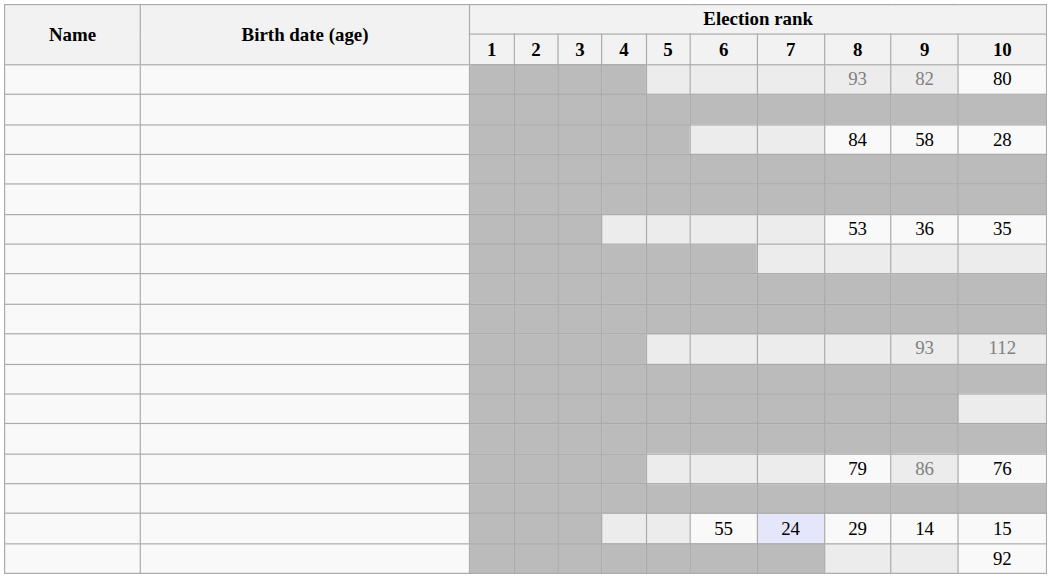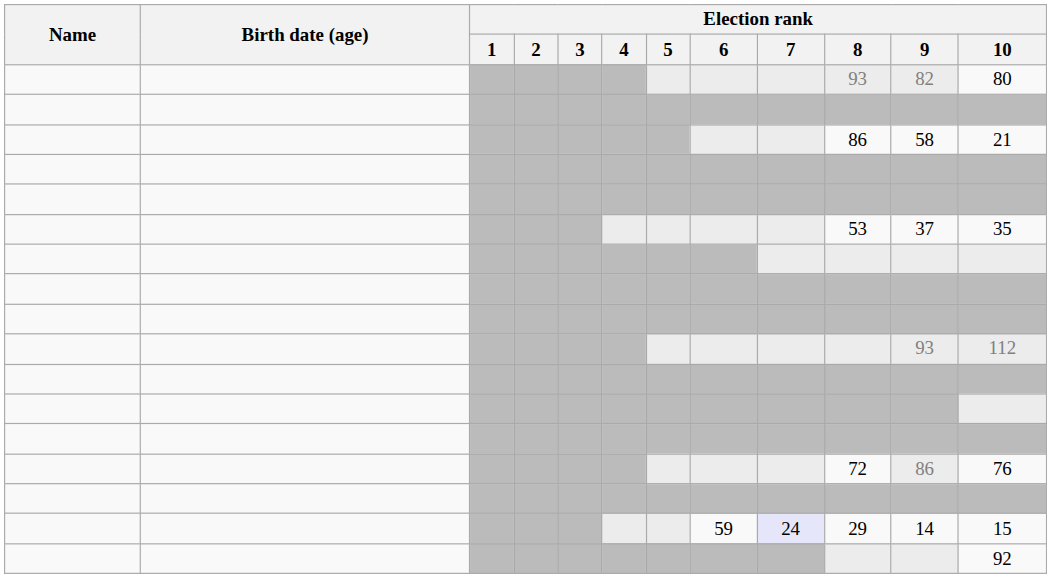(858, 139) 84 -> (858, 139) 86
(1002, 139) 28 -> (1002, 139) 21
(925, 229) 36 -> (925, 229) 37
(858, 468) 79 -> (858, 468) 72
(724, 528) 55 -> (724, 528) 59
